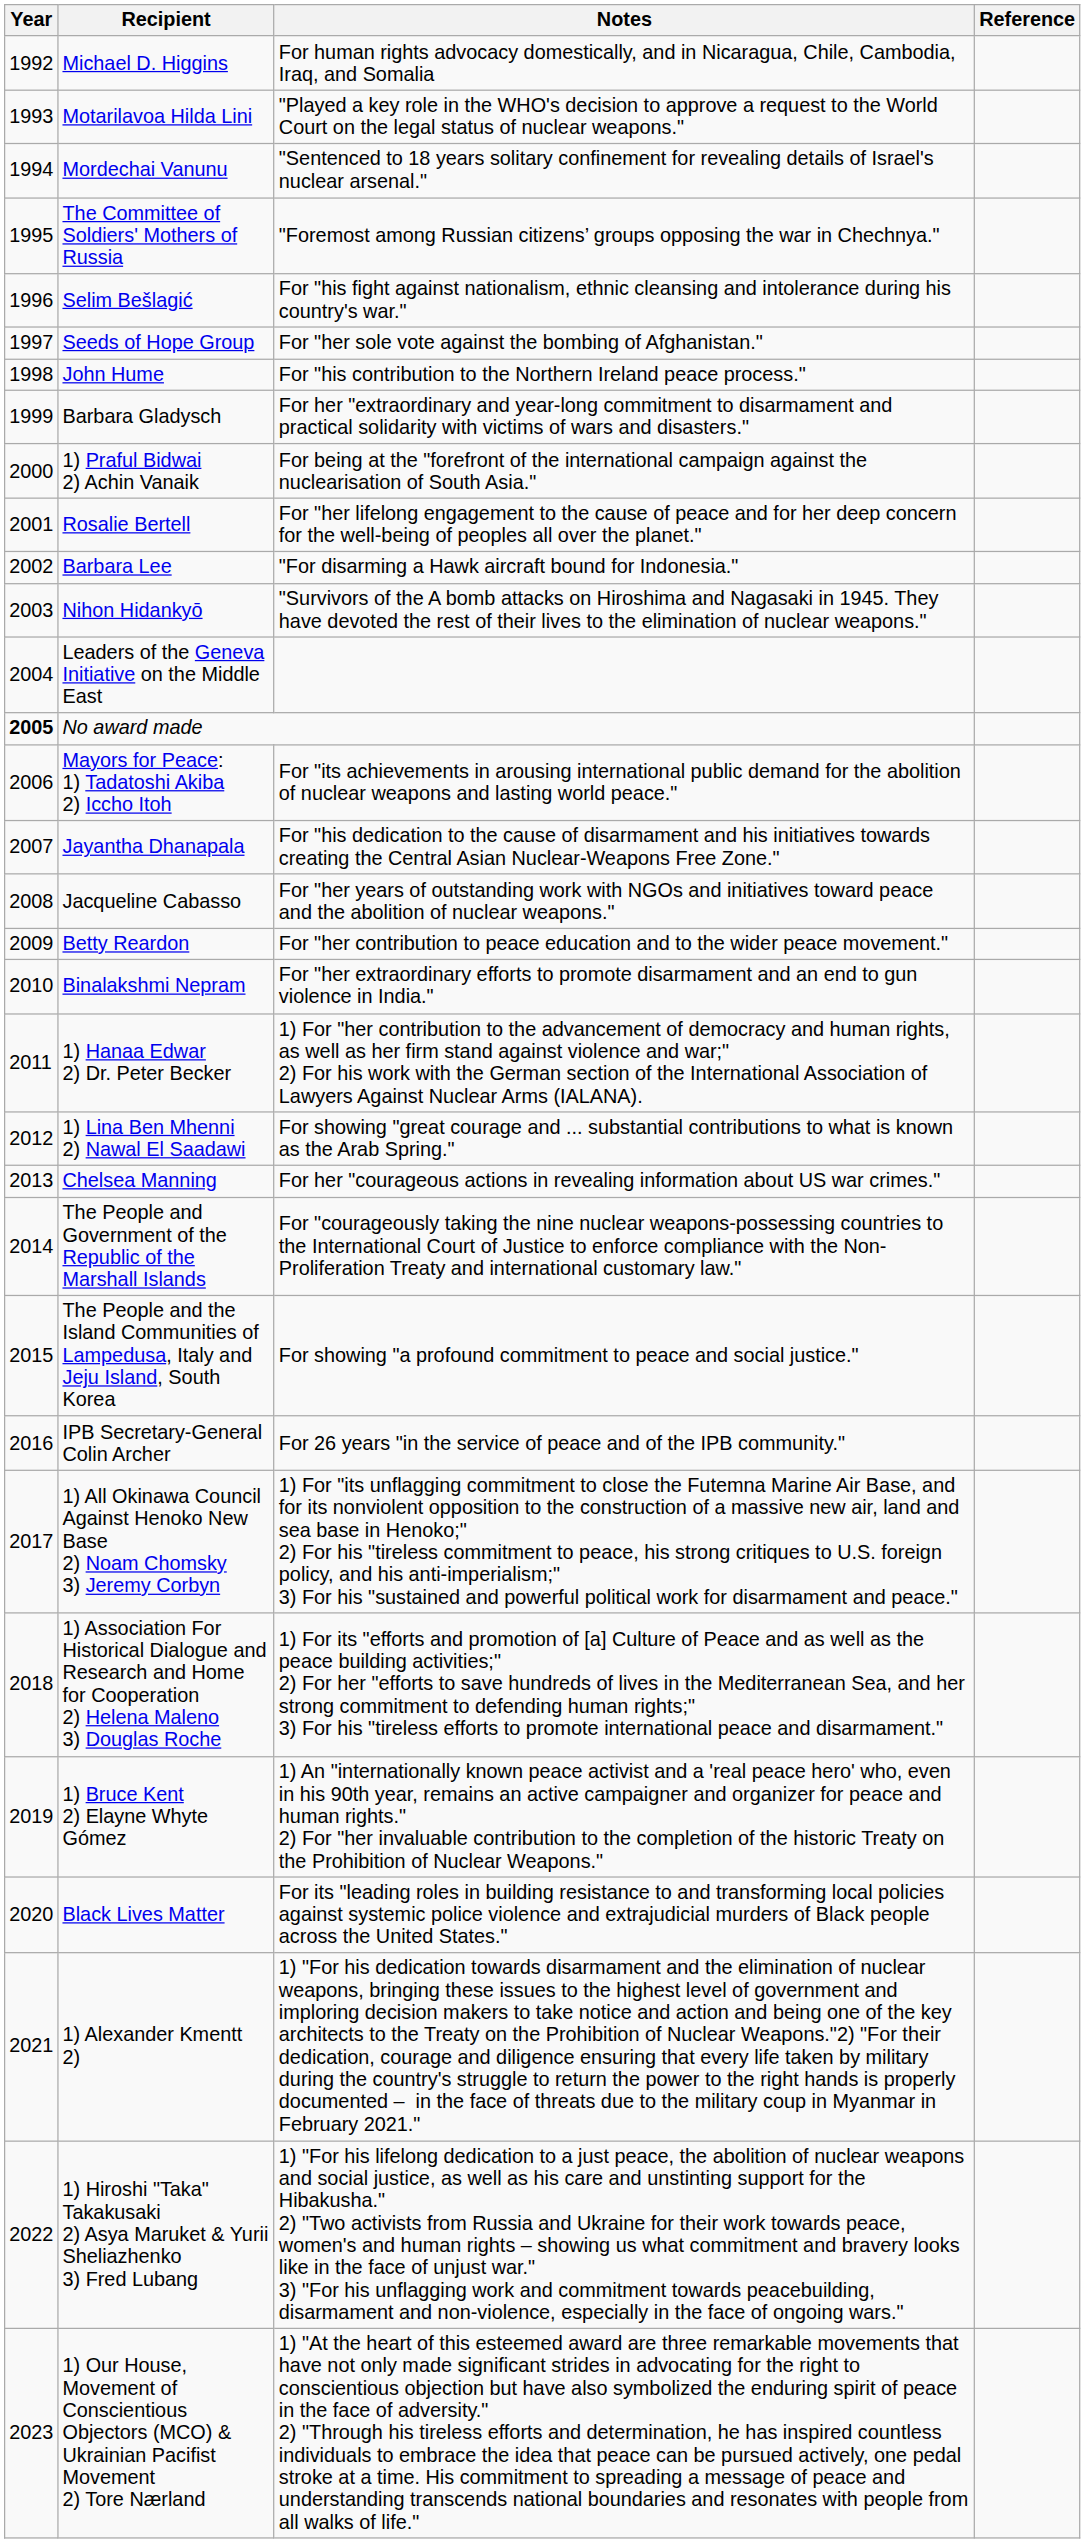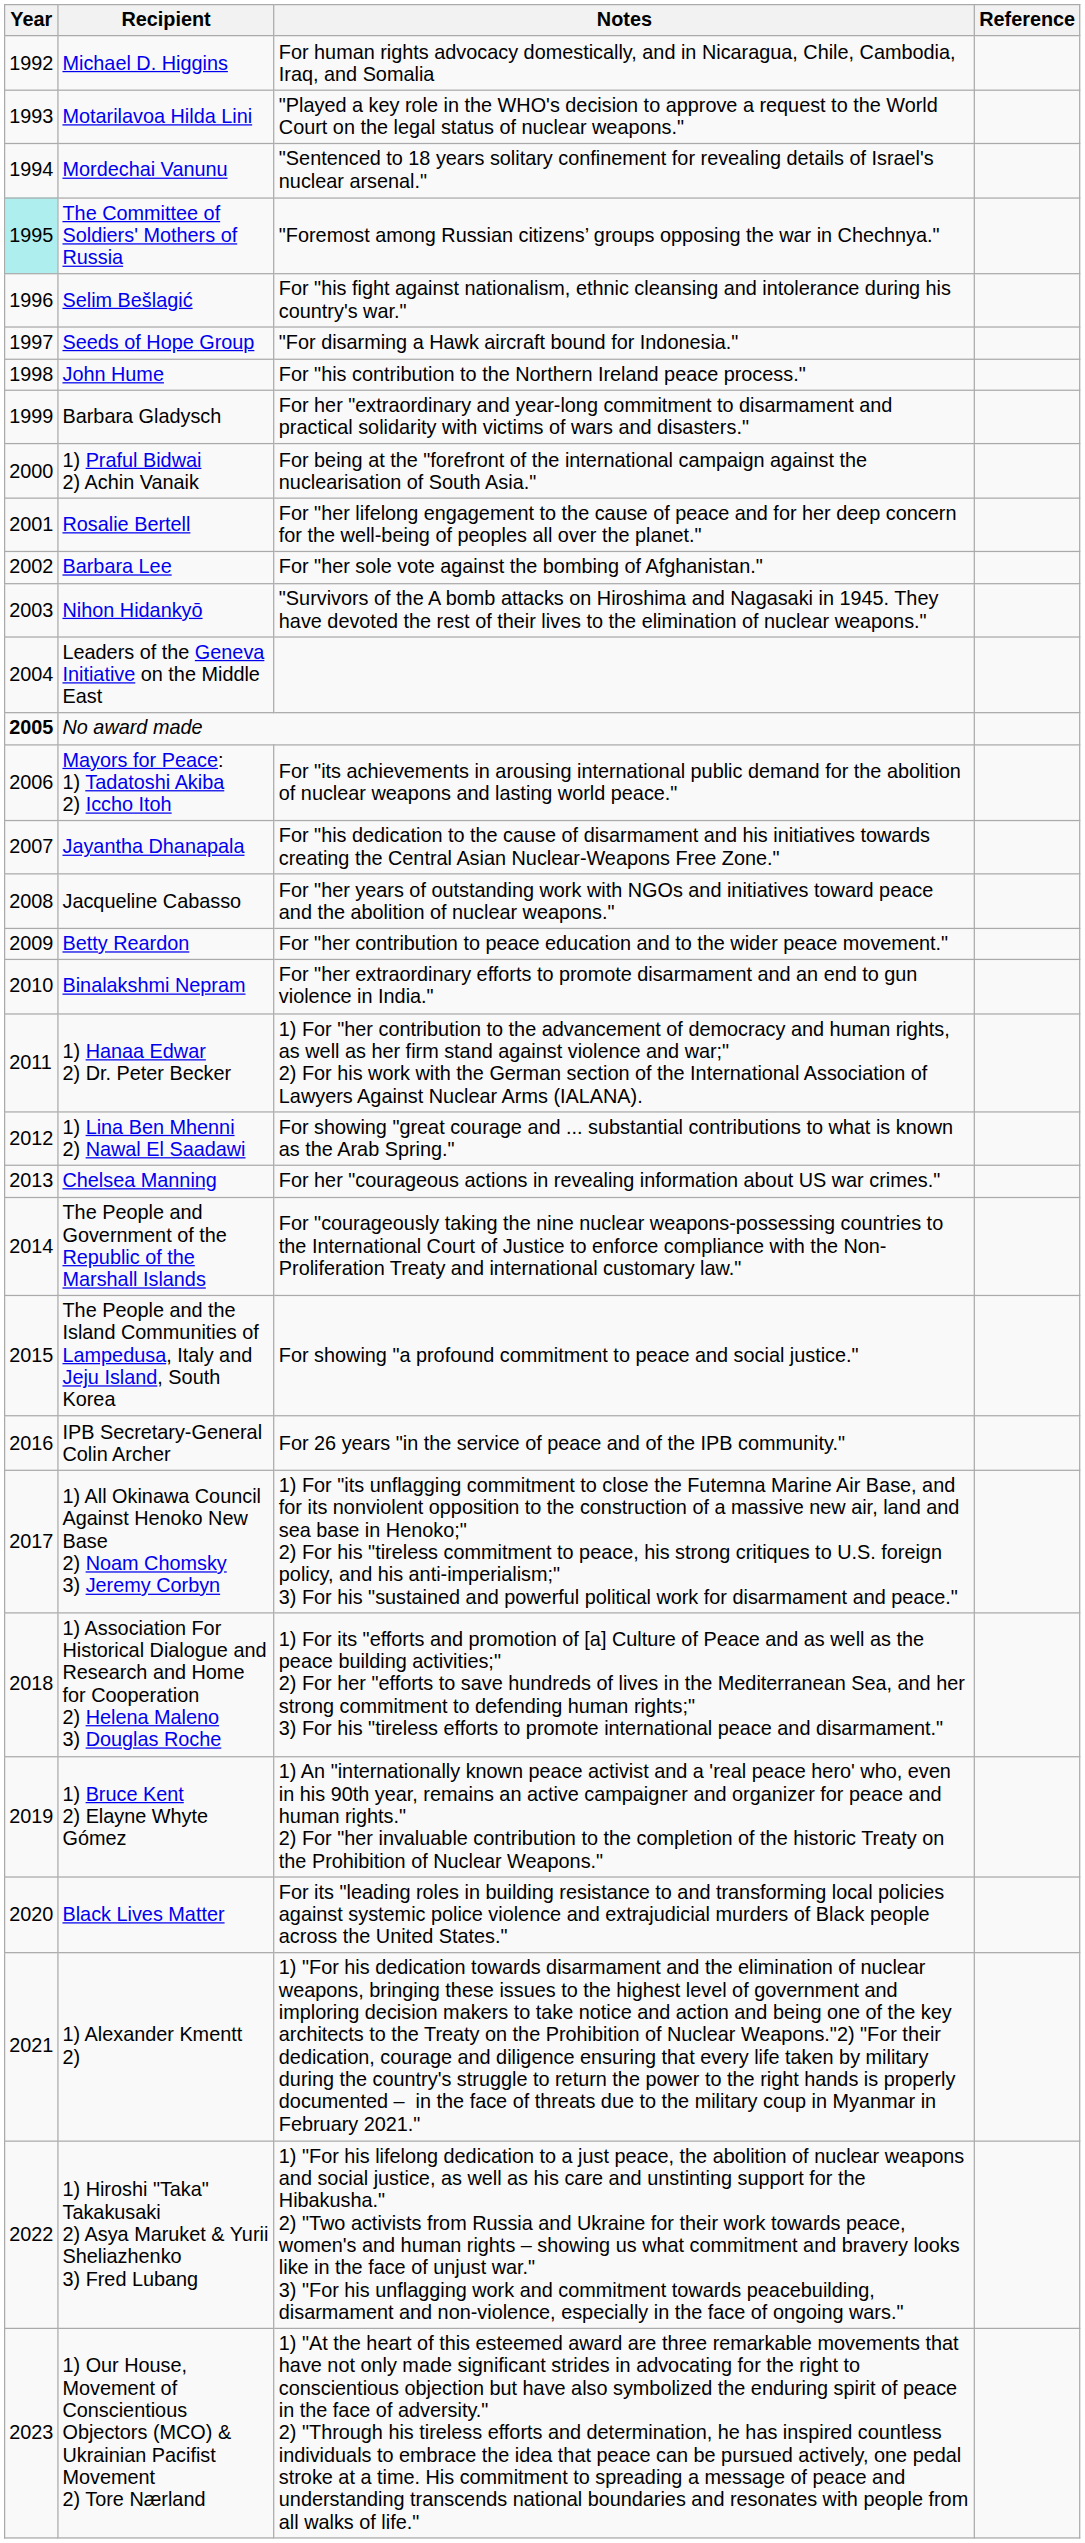(31, 235) no background -> (31, 235) paleturquoise background
(521, 342) For "her sole vote against the bombing of Afghanistan." -> (509, 342) "For disarming a Hawk aircraft bound for Indonesia."
(509, 567) "For disarming a Hawk aircraft bound for Indonesia." -> (521, 567) For "her sole vote against the bombing of Afghanistan."
